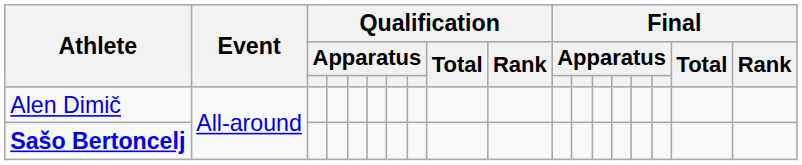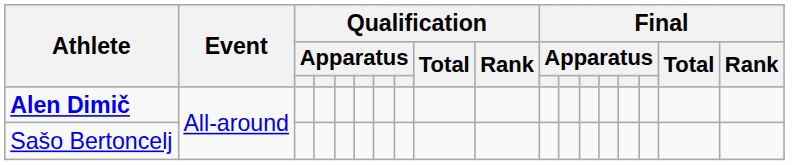(66, 105) normal -> (70, 105) bold
(98, 142) bold -> (91, 142) normal
